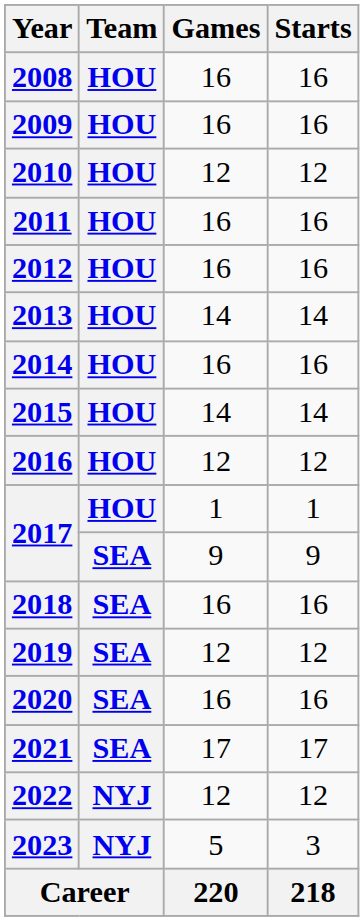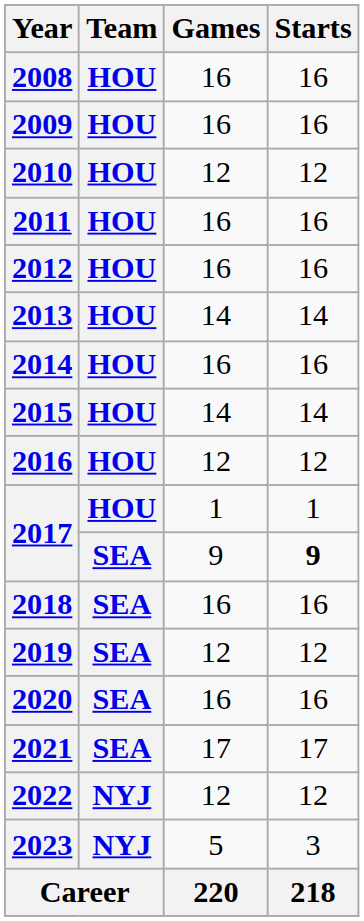(313, 556) normal -> (313, 556) bold
